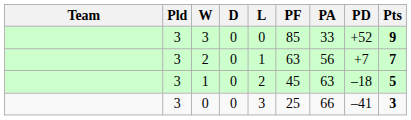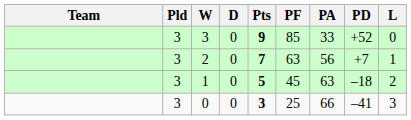columns swapped: (262, 15) <-> (393, 15)
